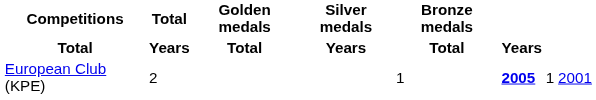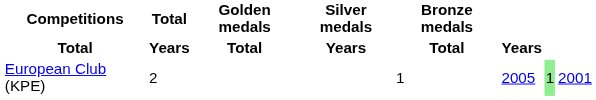(518, 77) bold -> (518, 77) normal
(550, 77) no background -> (550, 77) lightgreen background
